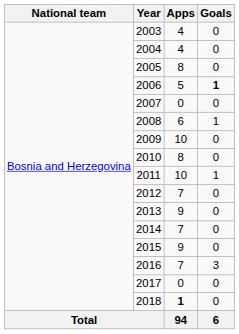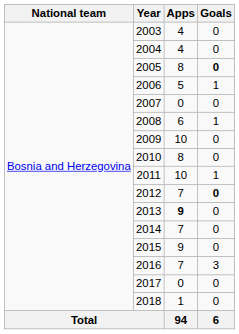(216, 67) normal -> (216, 67) bold
(216, 85) bold -> (216, 85) normal
(216, 193) normal -> (216, 193) bold
(181, 211) normal -> (181, 211) bold
(181, 301) bold -> (181, 301) normal
